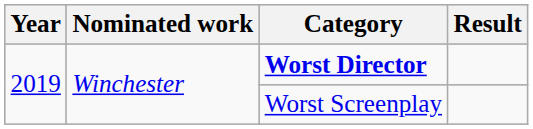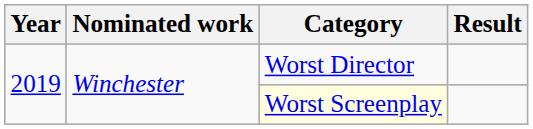(346, 64) bold -> (339, 64) normal
(353, 104) no background -> (353, 104) lightyellow background
